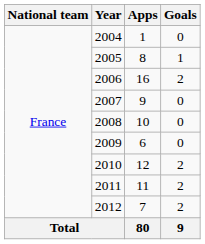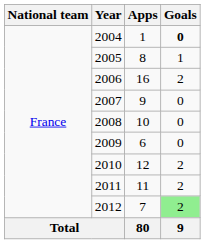(180, 36) normal -> (180, 36) bold
(180, 206) no background -> (180, 206) lightgreen background
